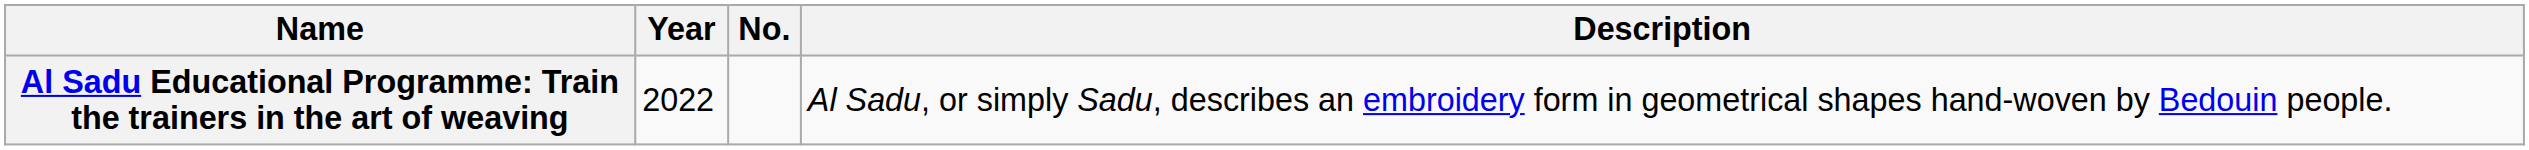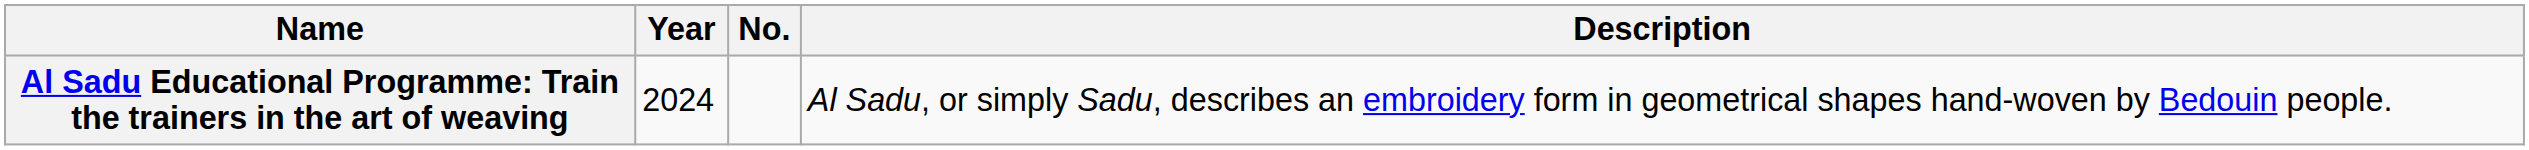(678, 99) 2022 -> (678, 99) 2024
